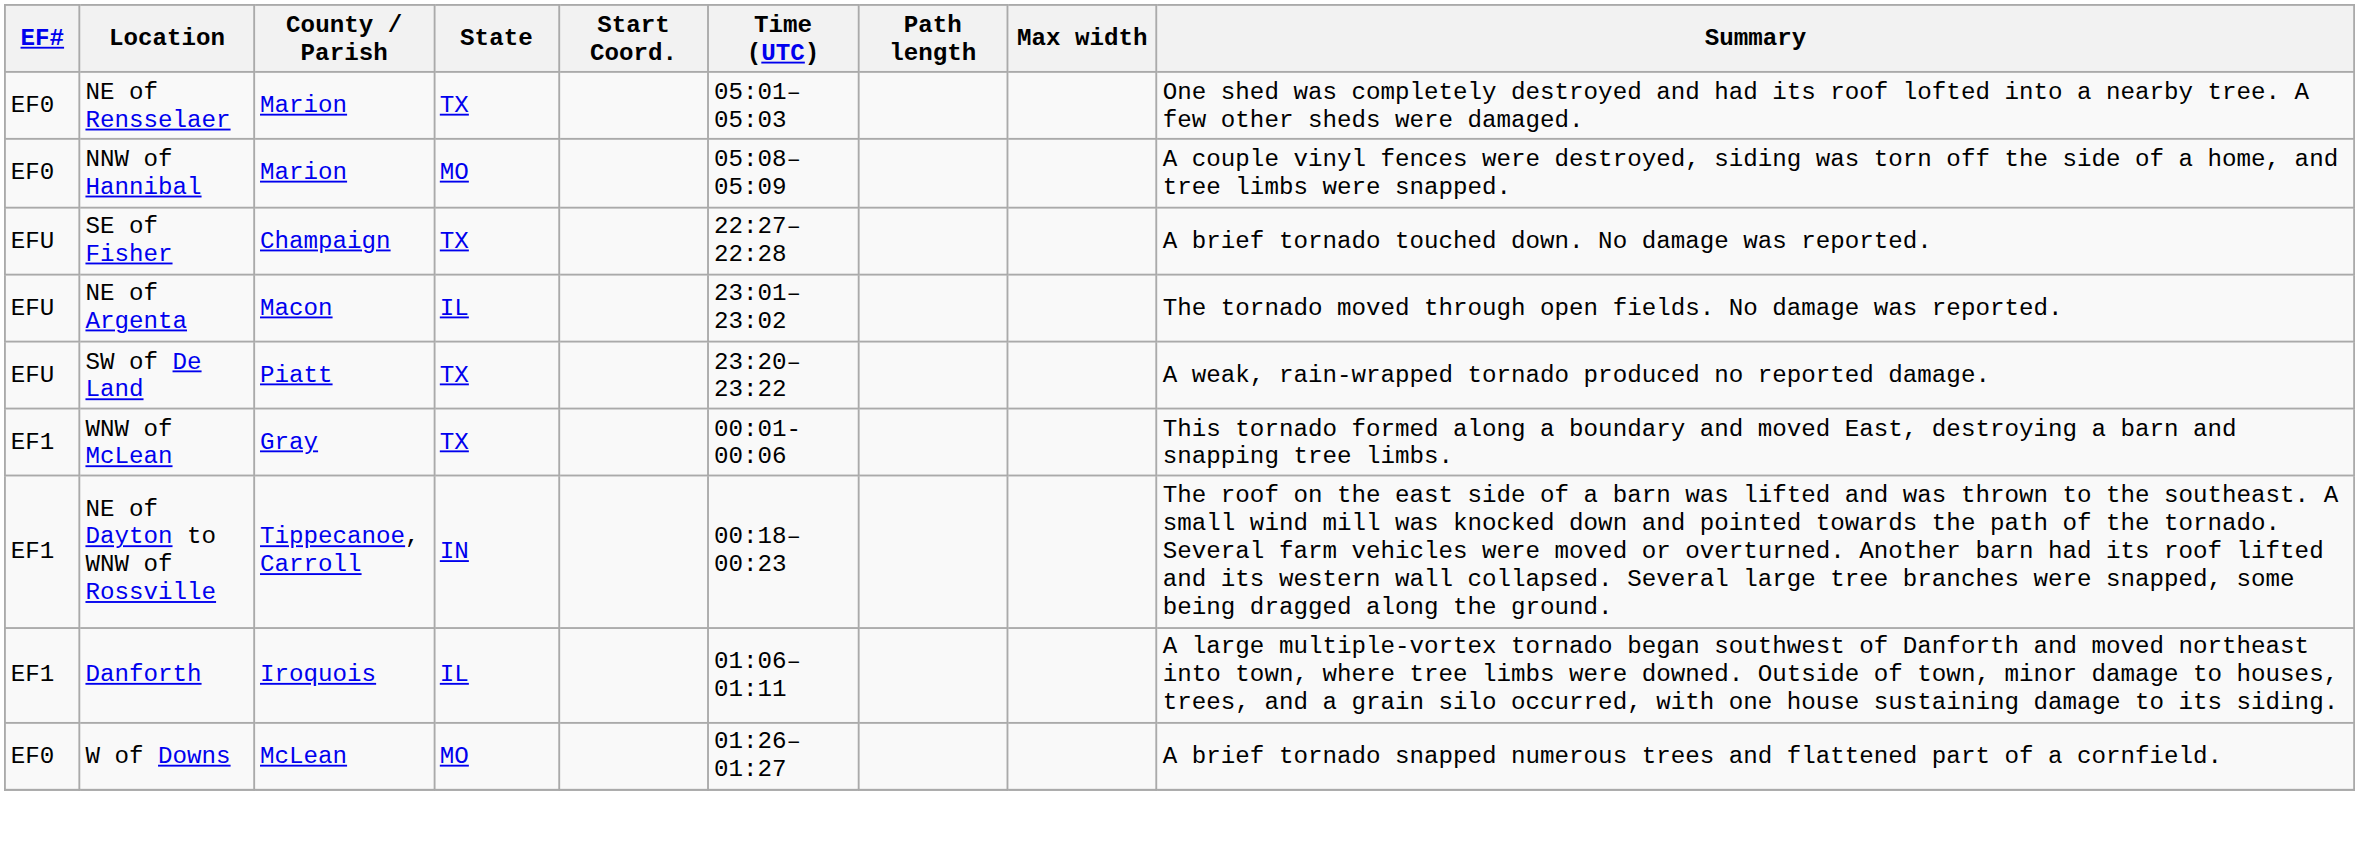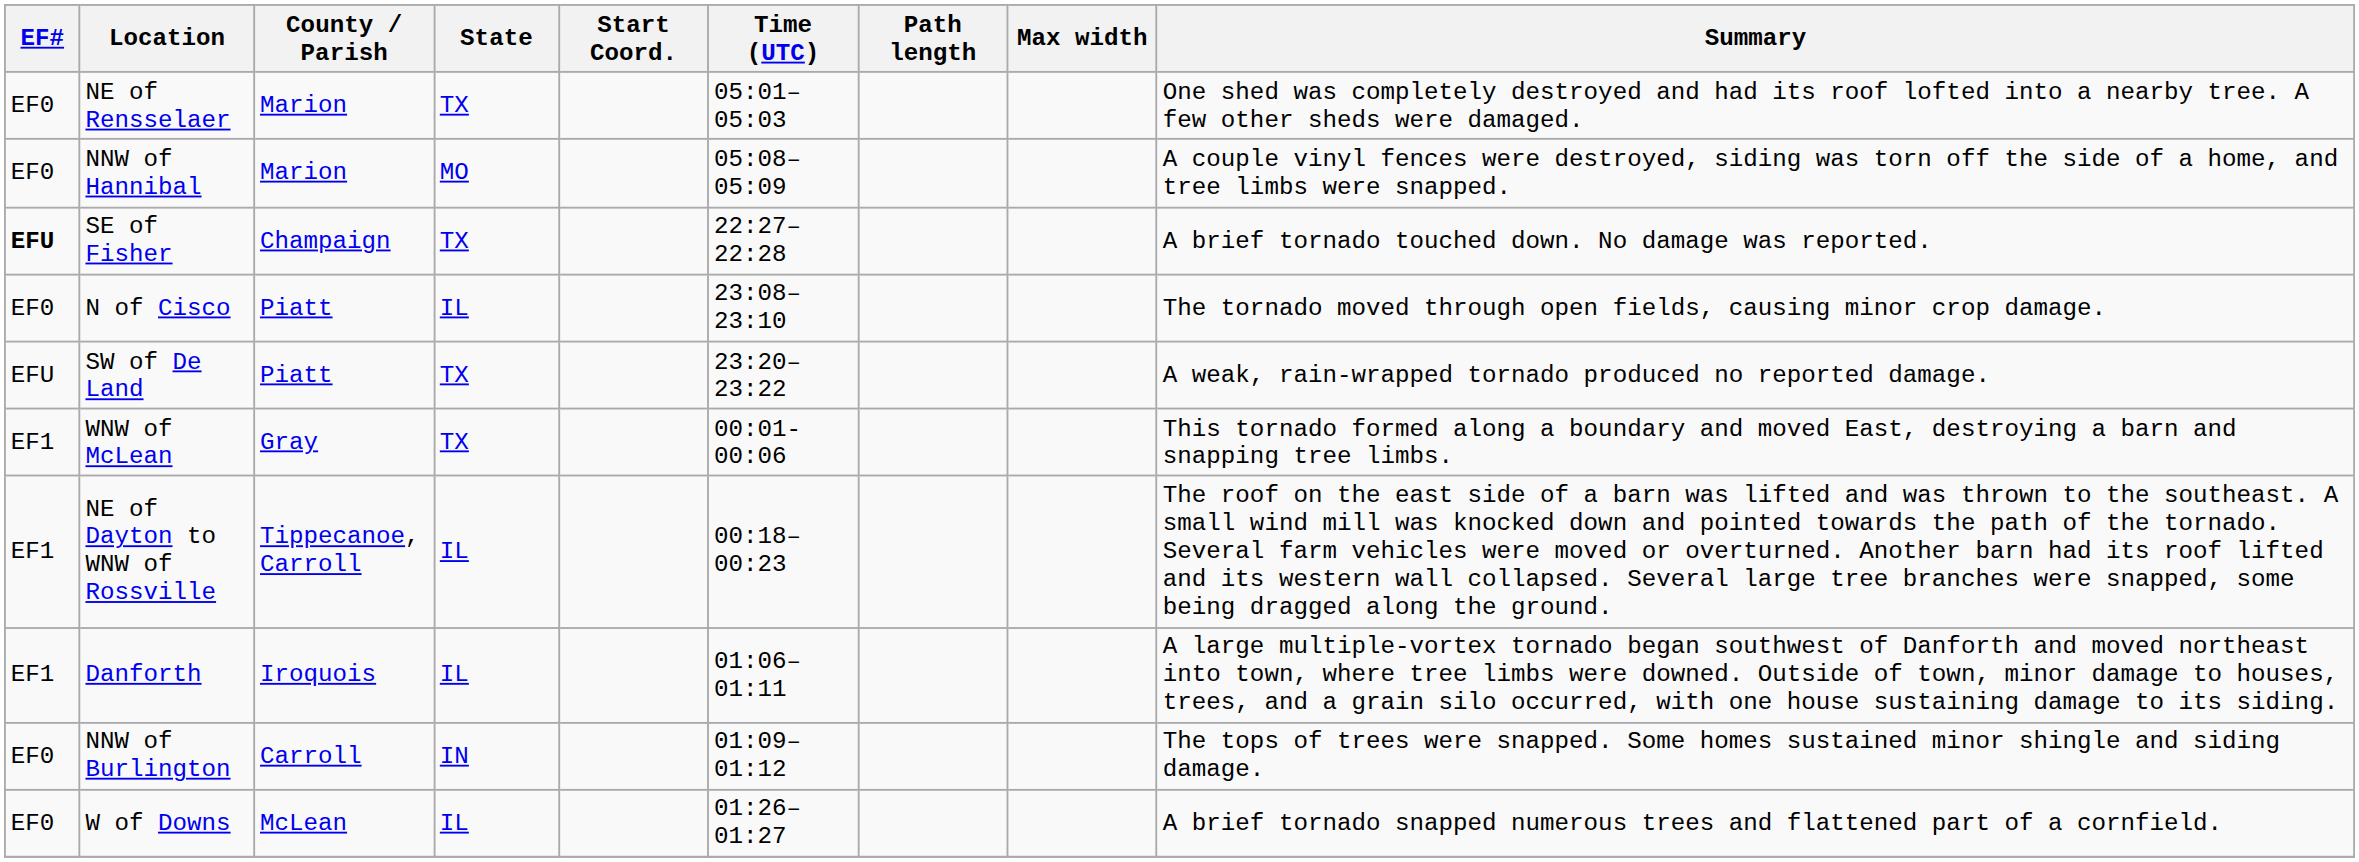(32, 241) normal -> (32, 241) bold
- row: (136, 308)
+ row: (158, 308)
(454, 552) IN -> (454, 552) IL
+ row: (158, 756)
(454, 756) MO -> (454, 823) IL
